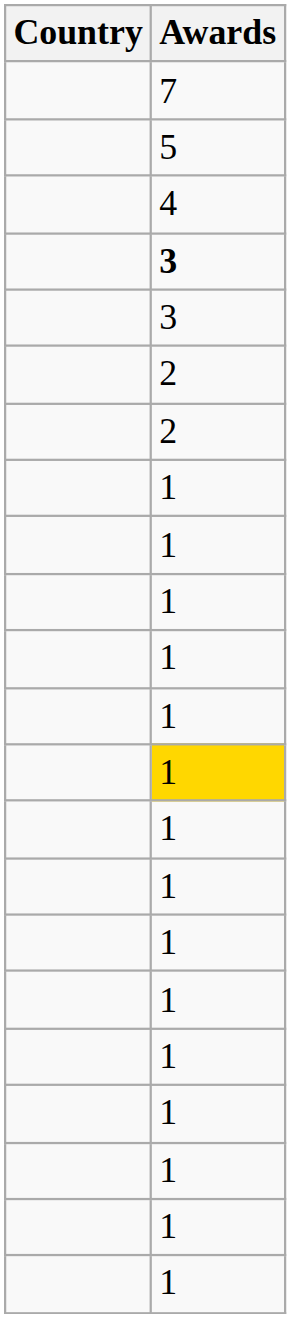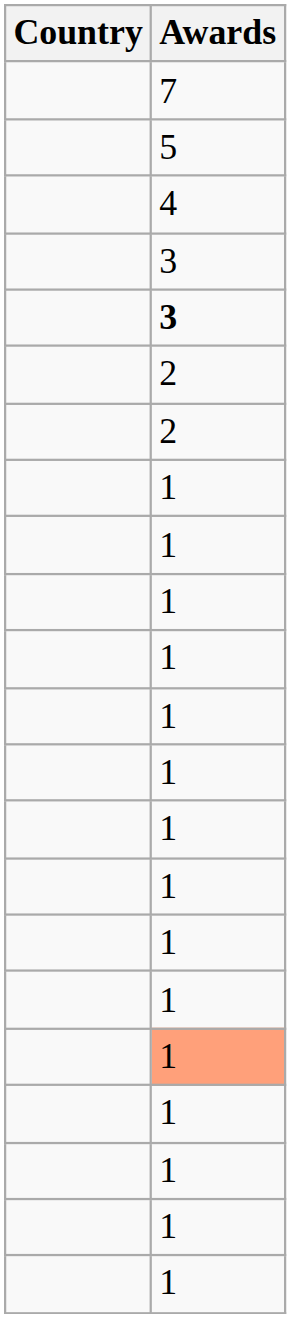(168, 260) bold -> (168, 260) normal
(168, 317) normal -> (168, 317) bold
(168, 771) gold background -> (168, 771) no background
(168, 1056) no background -> (168, 1056) lightsalmon background
